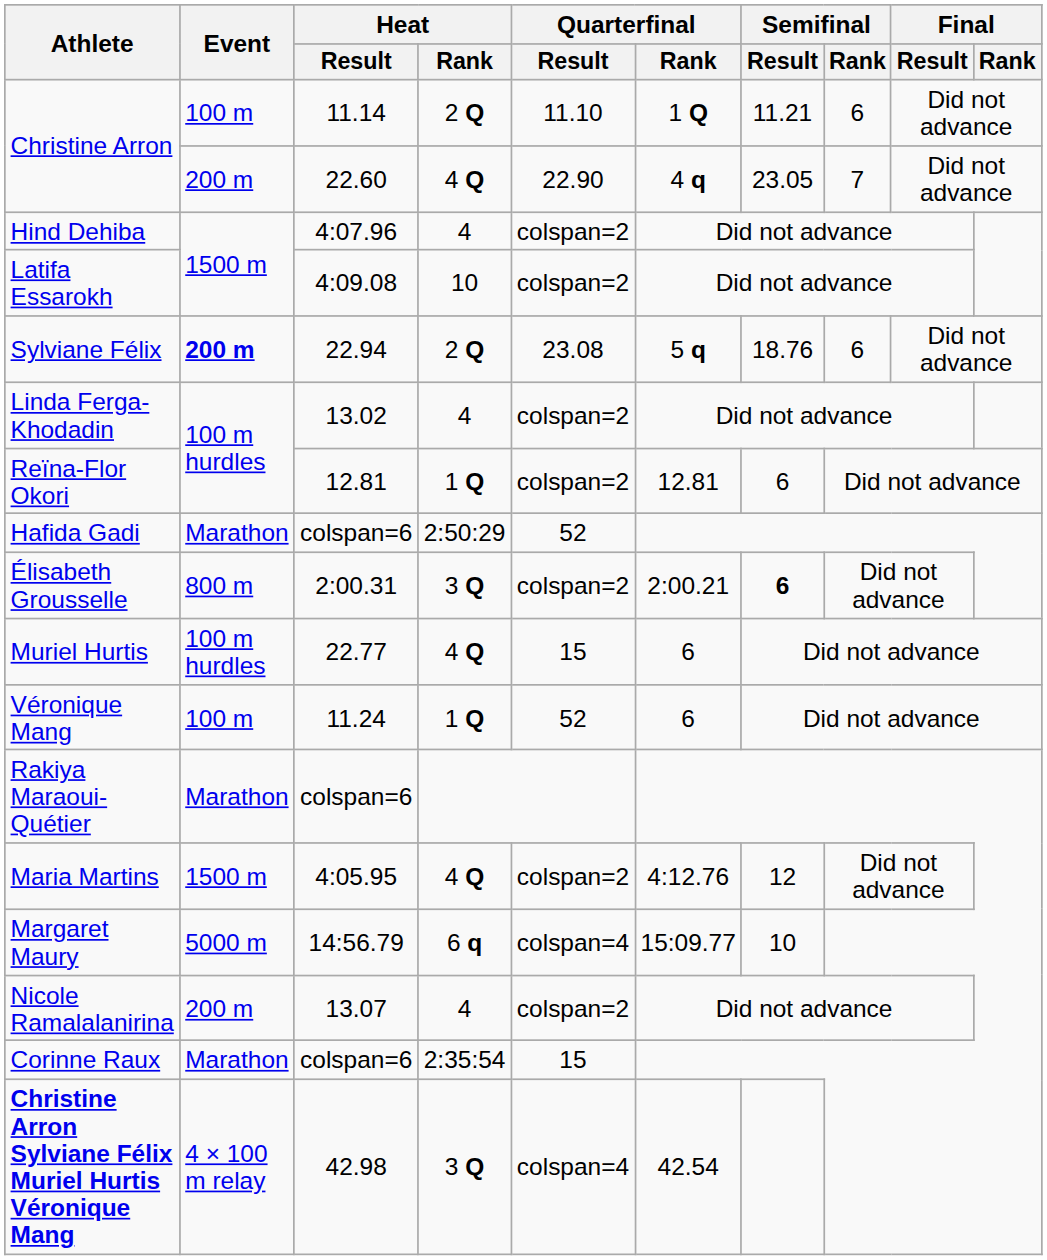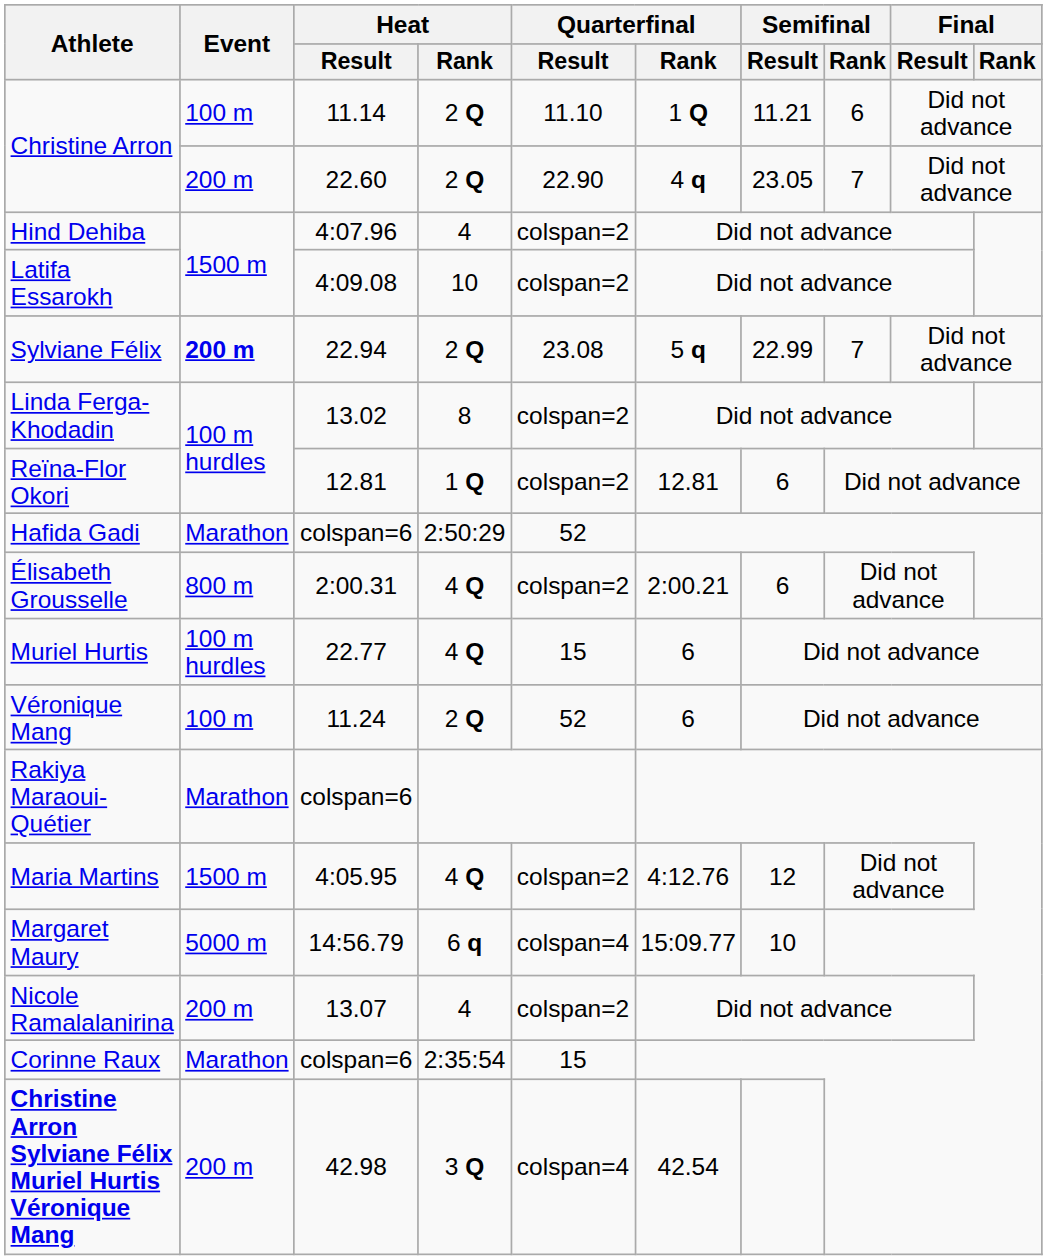(465, 179) 4 Q -> (465, 179) 2 Q
(783, 350) 18.76 -> (783, 350) 22.99
(857, 350) 6 -> (857, 350) 7
(465, 416) 4 -> (465, 416) 8
(465, 586) 3 Q -> (465, 586) 4 Q
(783, 586) bold -> (783, 586) normal
(465, 718) 1 Q -> (465, 718) 2 Q
(226, 1167) 4 × 100 m relay -> (219, 1167) 200 m
